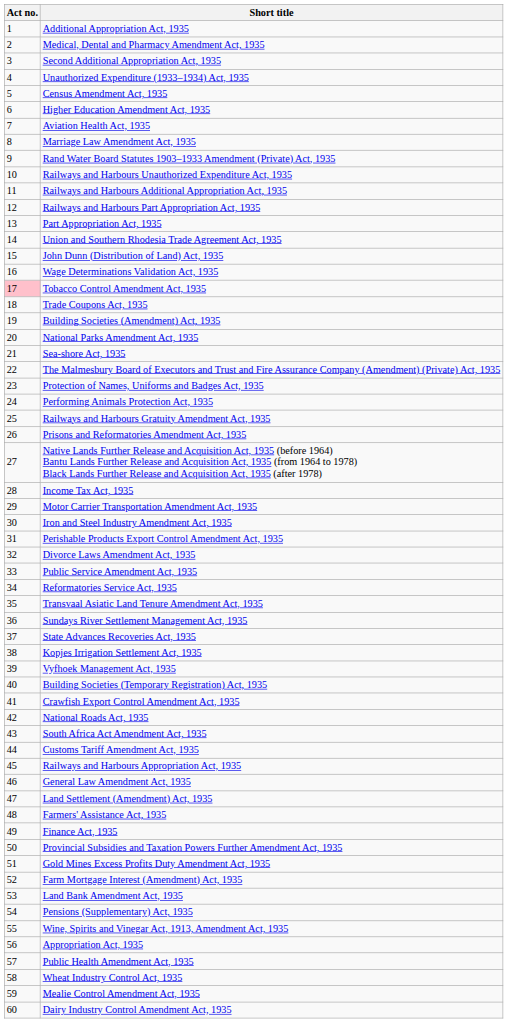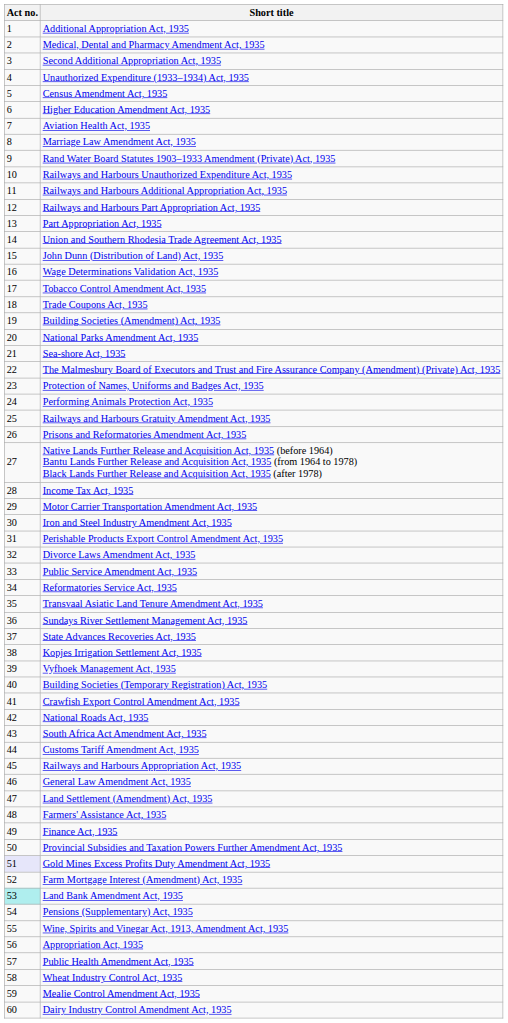(12, 288) pink background -> (12, 288) no background
(12, 863) no background -> (12, 863) lavender background
(12, 896) no background -> (12, 896) paleturquoise background
